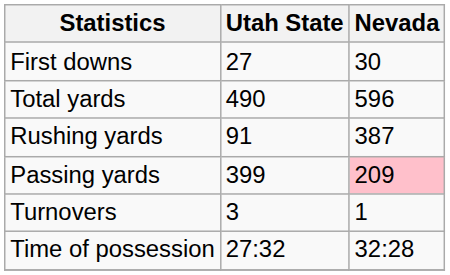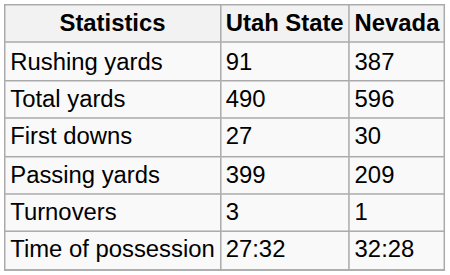rows swapped: (71, 61) <-> (86, 136)
(375, 174) pink background -> (375, 174) no background
